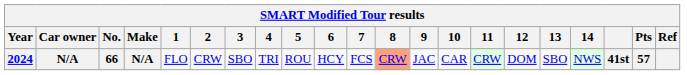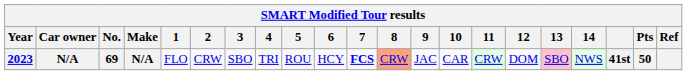(20, 59) 2024 -> (20, 59) 2023
(112, 59) 66 -> (112, 59) 69
(361, 59) normal -> (362, 59) bold
(555, 59) no background -> (556, 59) pink background
(644, 59) 57 -> (645, 59) 50
